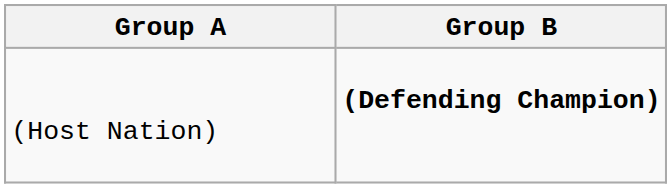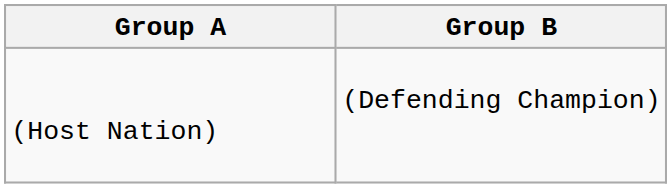(501, 100) bold -> (501, 100) normal
